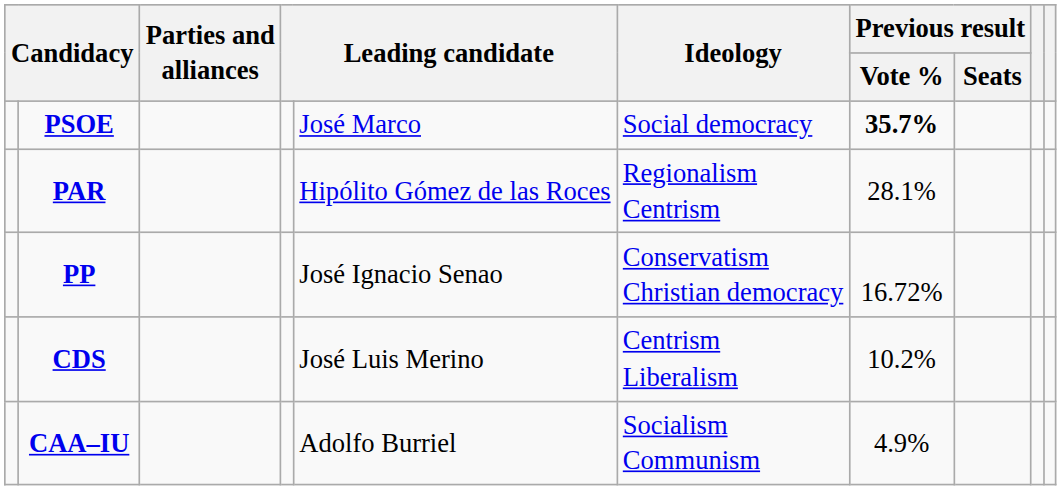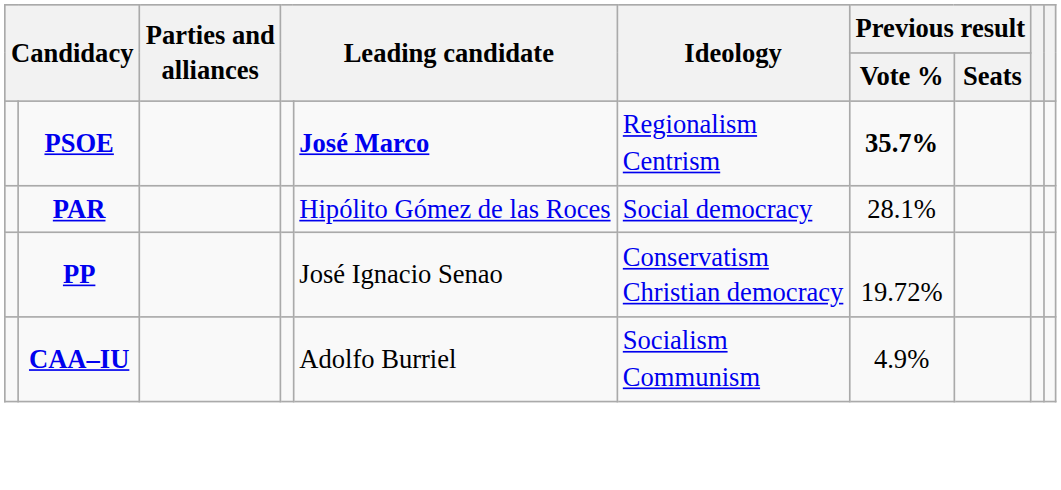(360, 125) normal -> (364, 142) bold
(718, 125) Social democracy -> (690, 142) Regionalism Centrism
(690, 191) Regionalism Centrism -> (718, 208) Social democracy
(902, 292) 16.72% -> (902, 292) 19.72%
- row: (79, 358)
